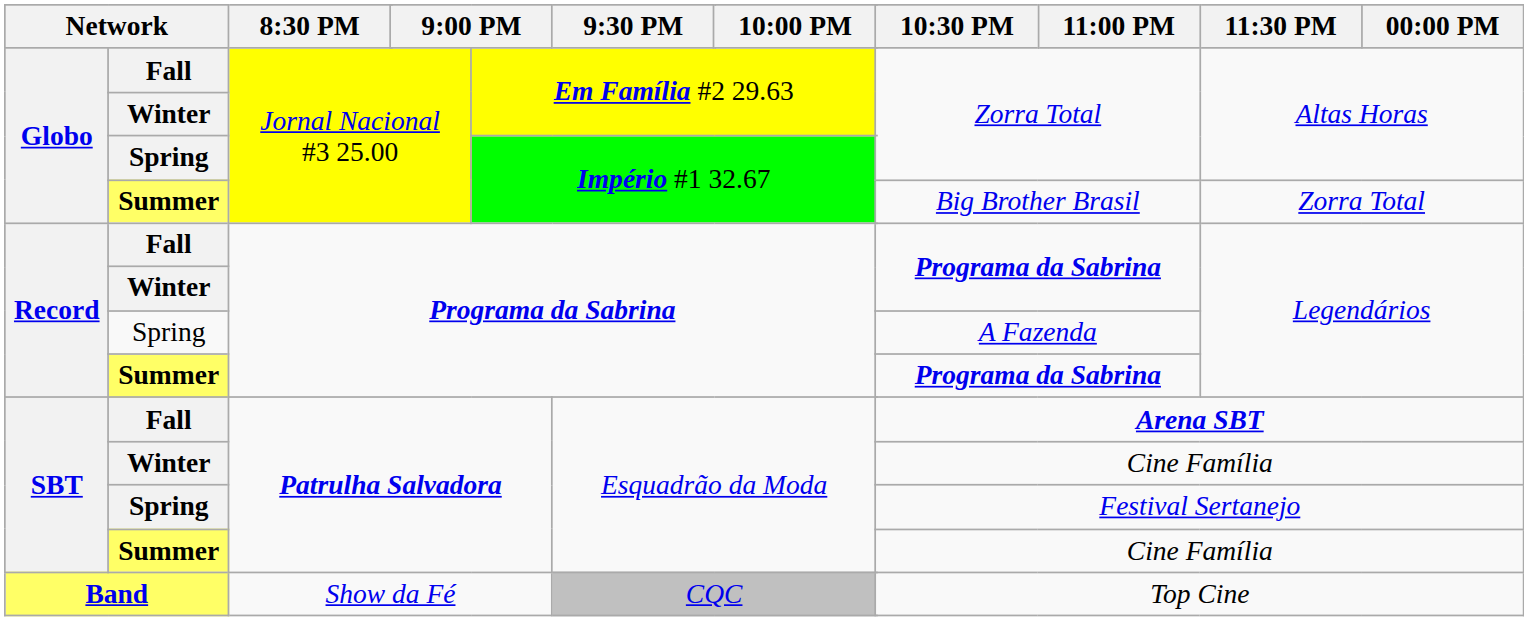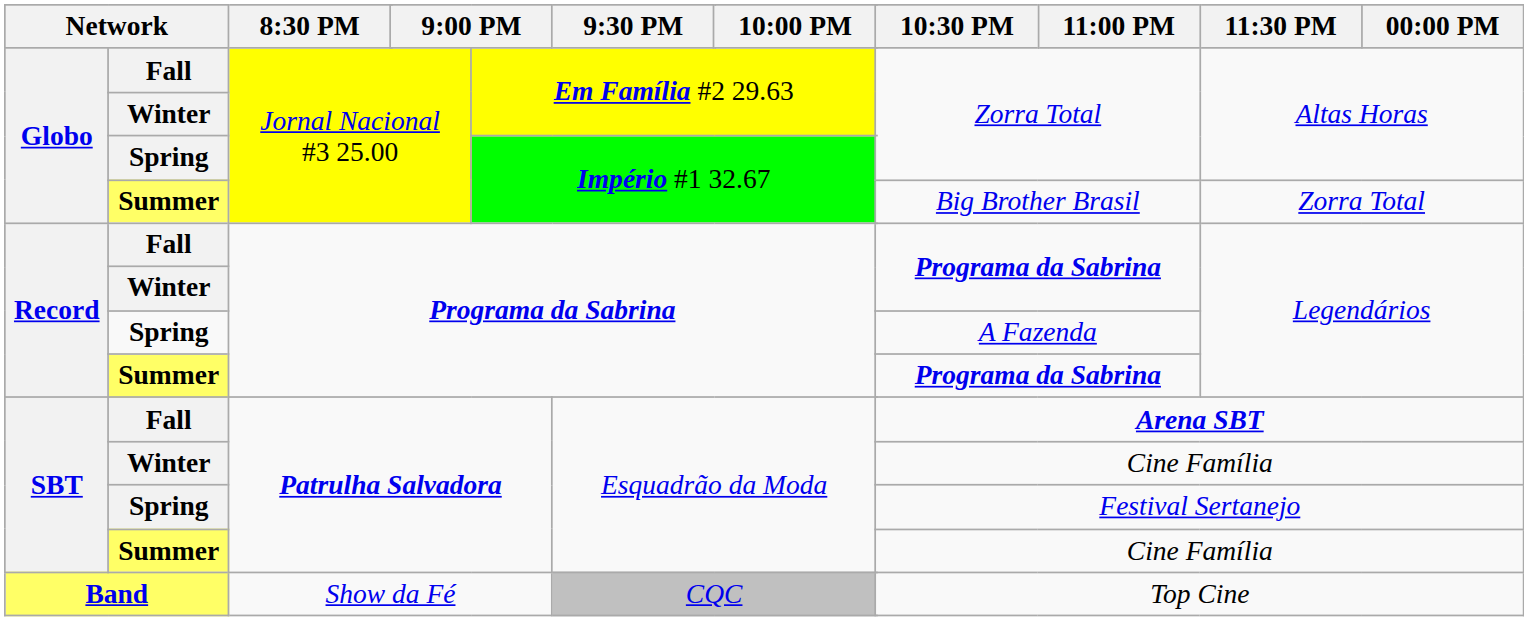(169, 331) normal -> (169, 331) bold
